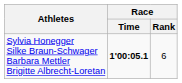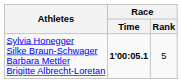(164, 56) 6 -> (164, 56) 5
